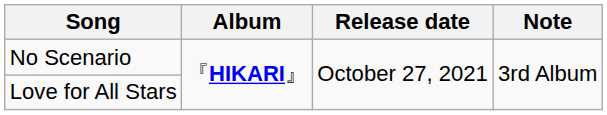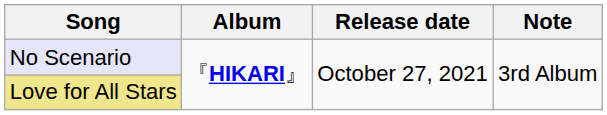(71, 57) no background -> (71, 57) lavender background
(93, 92) no background -> (93, 92) khaki background
